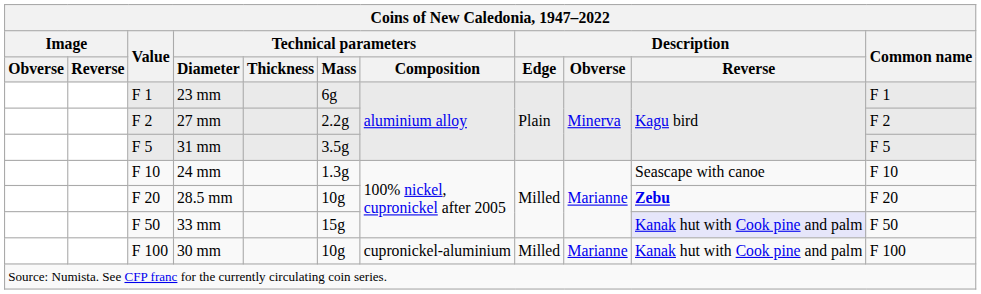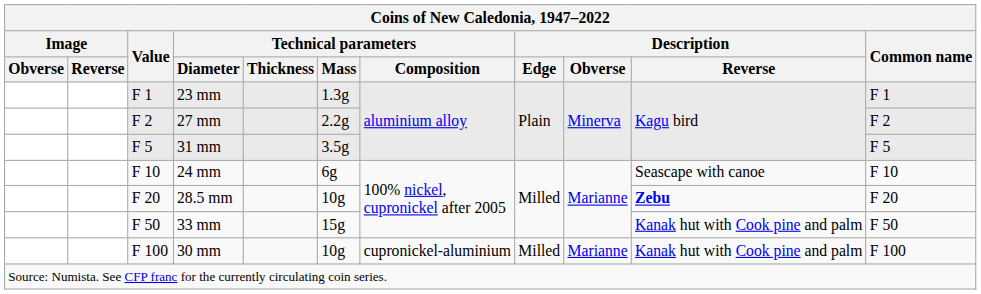(329, 95) 6g -> (335, 95) 1.3g
(335, 173) 1.3g -> (329, 173) 6g
(749, 224) lavender background -> (749, 224) no background
